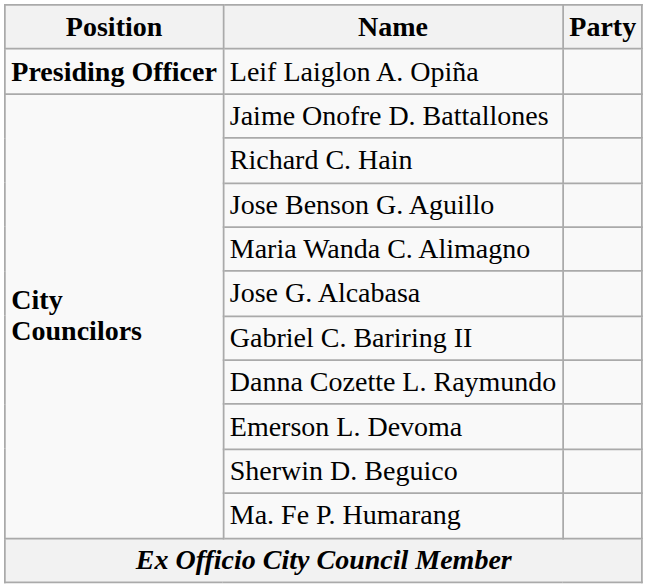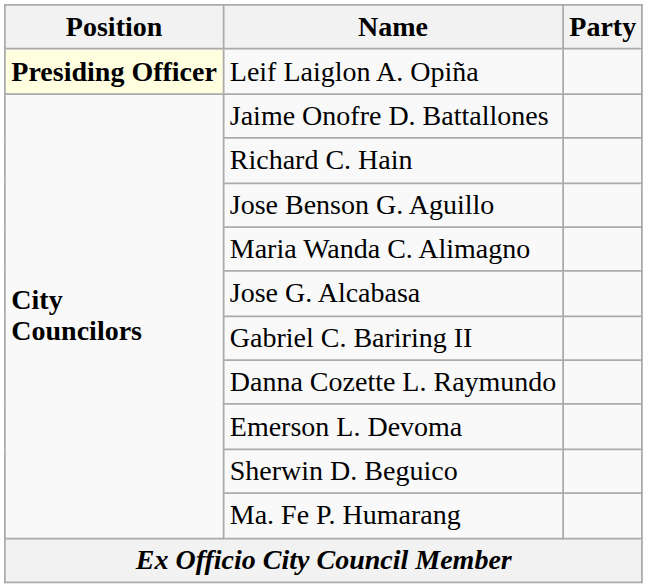(114, 71) no background -> (114, 71) lightyellow background
